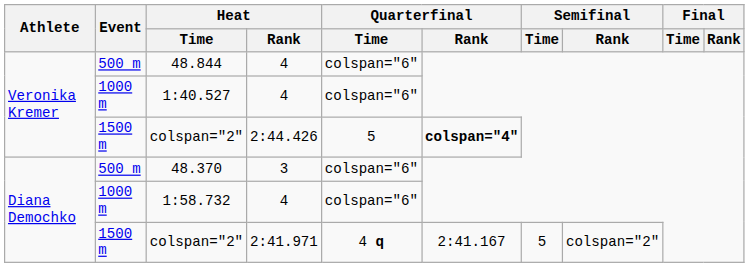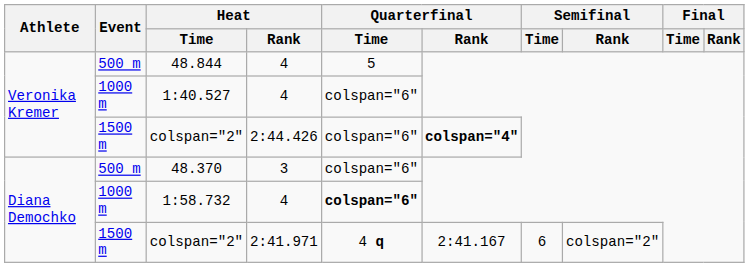(371, 64) colspan="6" -> (371, 64) 5
(371, 137) 5 -> (371, 137) colspan="6"
(371, 201) normal -> (371, 201) bold
(542, 242) 5 -> (542, 242) 6
